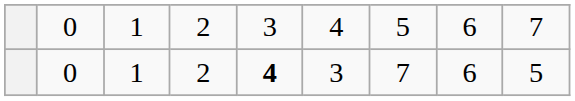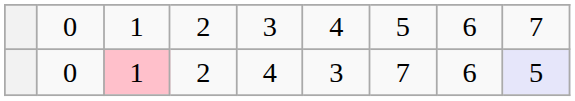(137, 71) no background -> (137, 71) pink background
(270, 71) bold -> (270, 71) normal
(536, 71) no background -> (536, 71) lavender background
